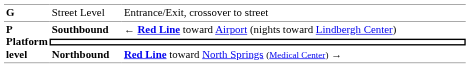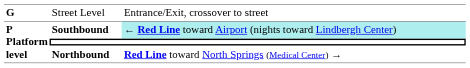(260, 30) no background -> (260, 30) paleturquoise background
